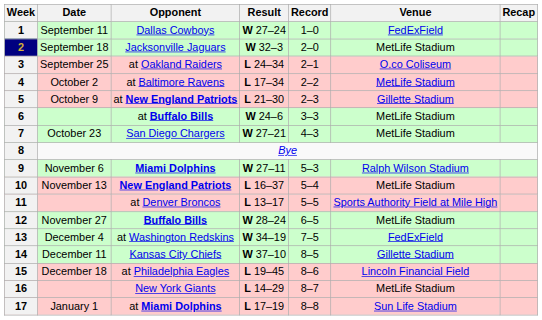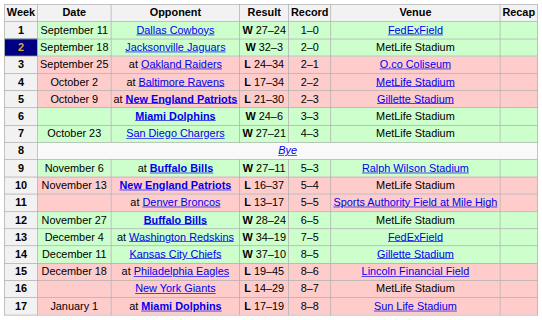(175, 116) at Buffalo Bills -> (175, 116) Miami Dolphins
(175, 168) Miami Dolphins -> (175, 168) at Buffalo Bills
